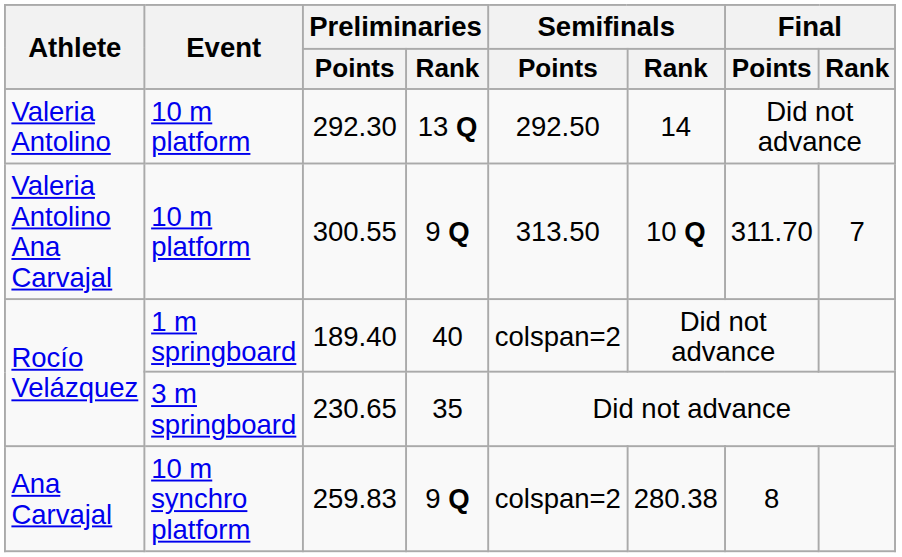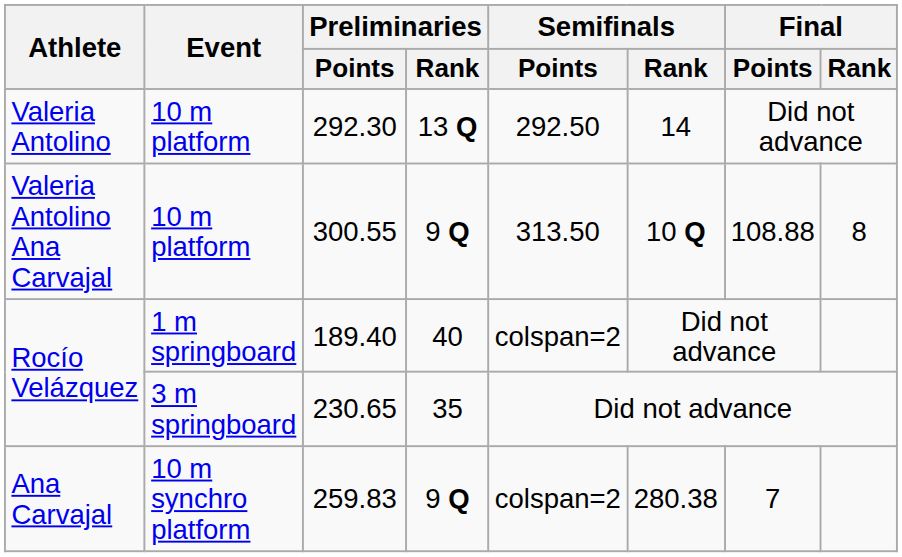(772, 231) 311.70 -> (773, 231) 108.88
(857, 231) 7 -> (859, 231) 8
(772, 499) 8 -> (773, 499) 7
